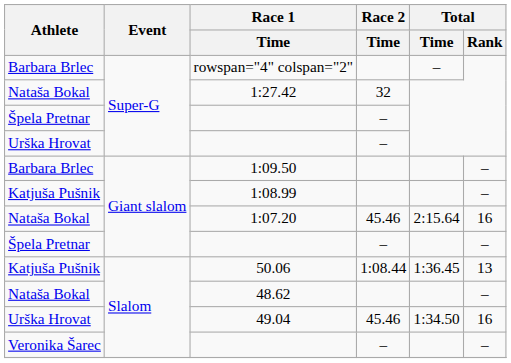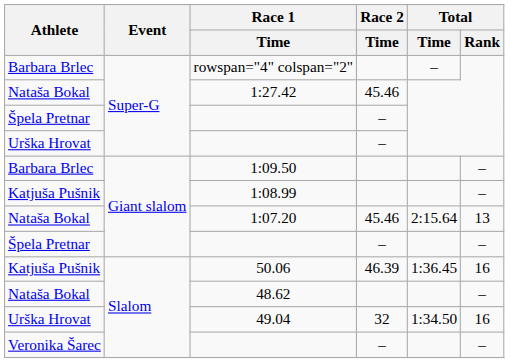(383, 93) 32 -> (382, 93) 45.46
(485, 218) 16 -> (482, 218) 13
(383, 269) 1:08.44 -> (382, 269) 46.39
(485, 269) 13 -> (482, 269) 16
(383, 319) 45.46 -> (382, 319) 32
